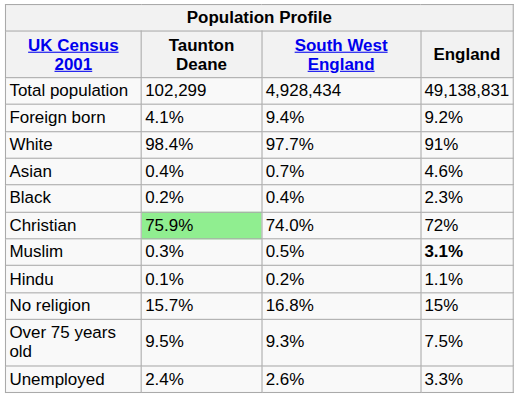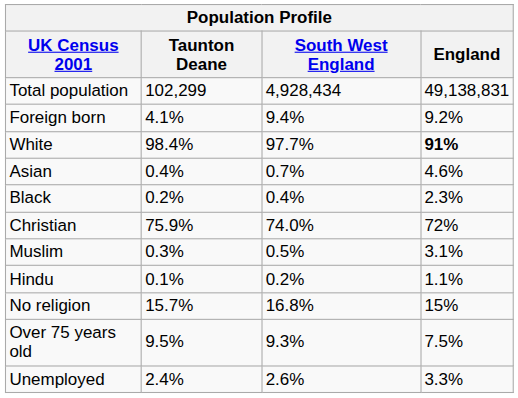(441, 144) normal -> (441, 144) bold
(169, 225) lightgreen background -> (169, 225) no background
(444, 252) bold -> (444, 252) normal
